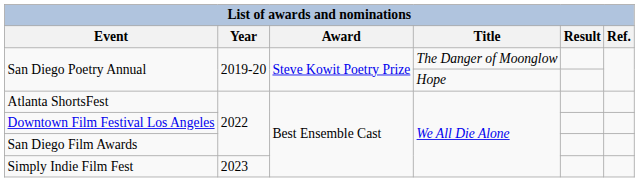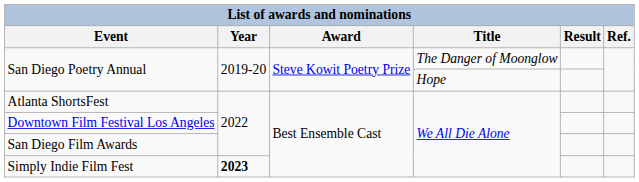(234, 166) normal -> (234, 166) bold
